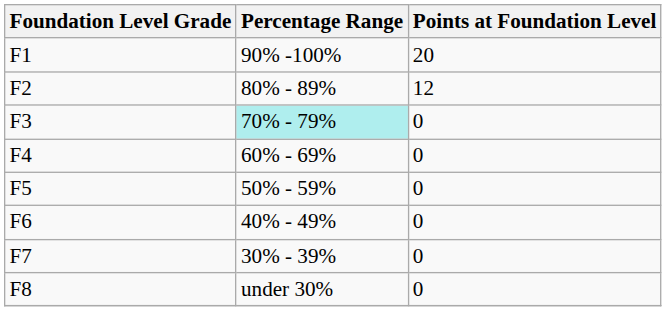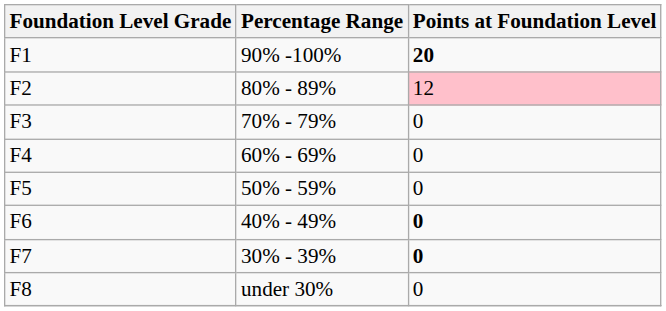(423, 54) normal -> (423, 54) bold
(423, 88) no background -> (423, 88) pink background
(289, 121) paleturquoise background -> (289, 121) no background
(418, 222) normal -> (418, 222) bold
(418, 255) normal -> (418, 255) bold
